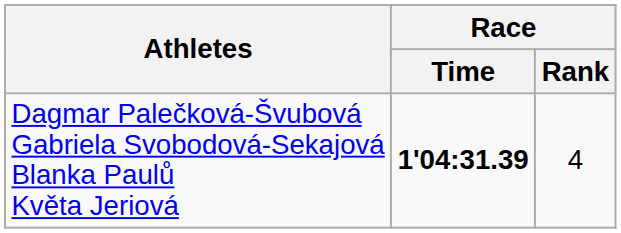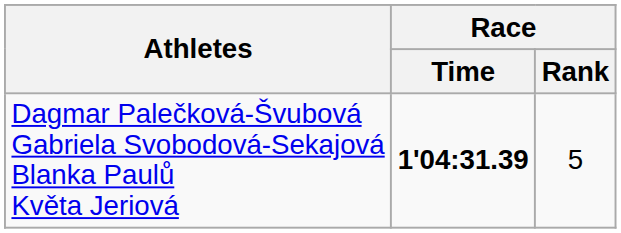(575, 161) 4 -> (575, 161) 5
